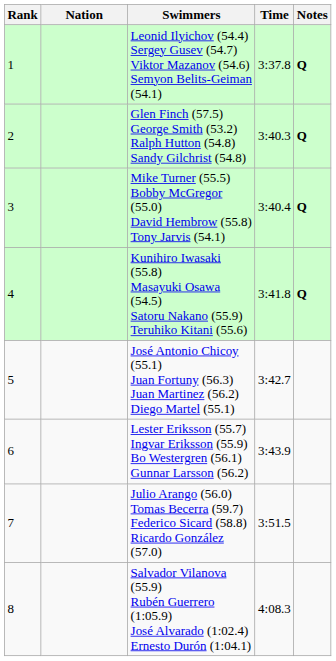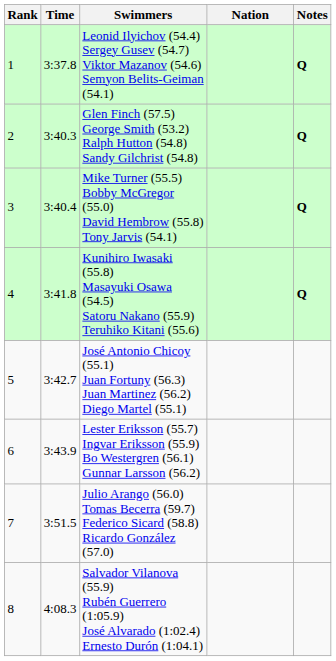columns swapped: (84, 14) <-> (274, 14)
